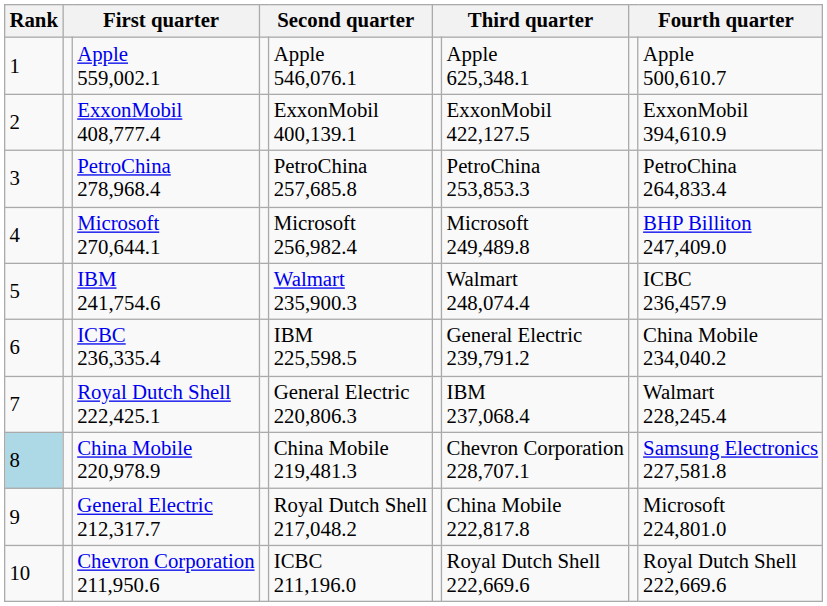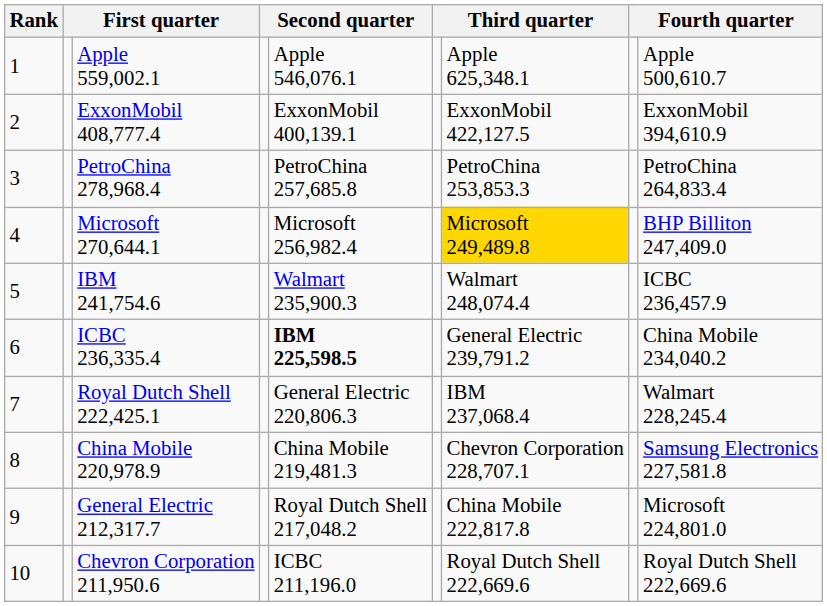(488, 234) no background -> (488, 234) gold background
(315, 347) normal -> (315, 347) bold
(15, 460) lightblue background -> (15, 460) no background
